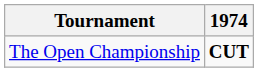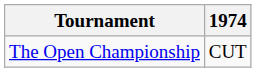(229, 51) bold -> (228, 51) normal
